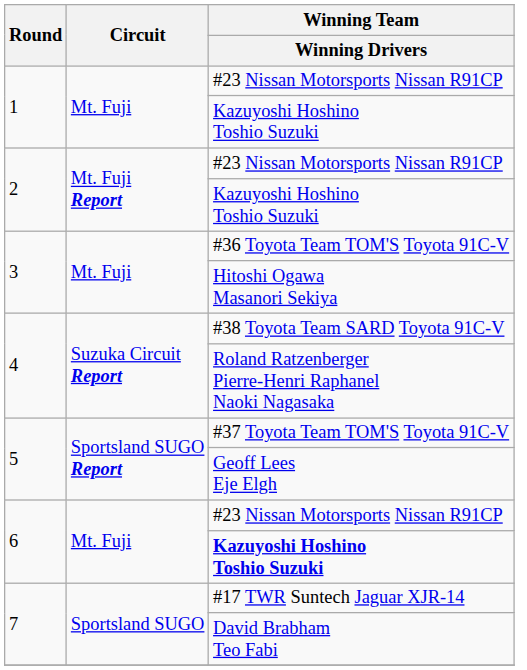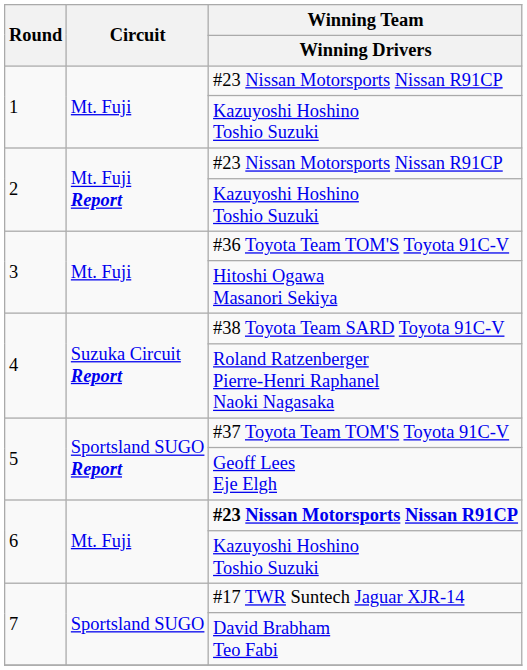(358, 515) normal -> (366, 515) bold
(290, 556) bold -> (286, 556) normal
